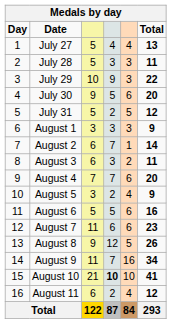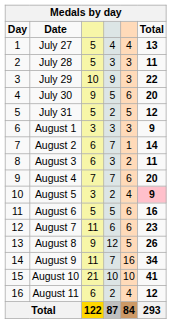(152, 195) no background -> (152, 195) pink background
(112, 277) bold -> (112, 277) normal
